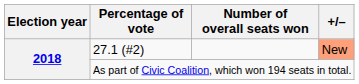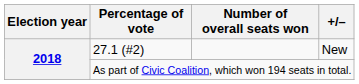(335, 49) lightsalmon background -> (335, 49) no background
